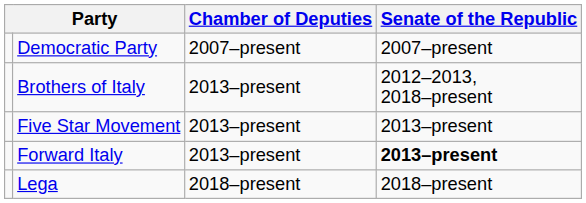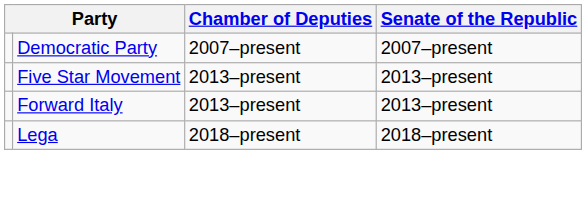- row: (81, 87)
(439, 155) bold -> (436, 105) normal
